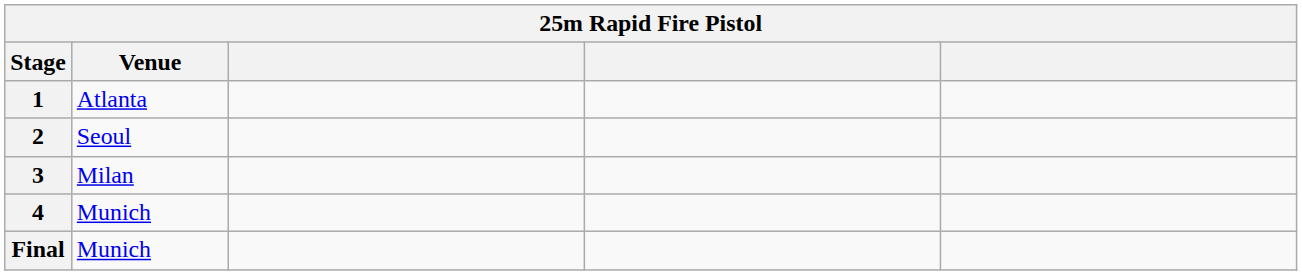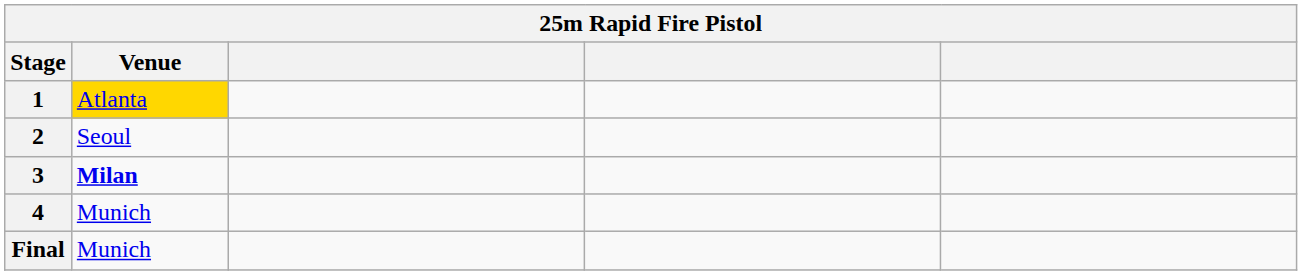(112, 99) no background -> (112, 99) gold background
(105, 174) normal -> (107, 174) bold
